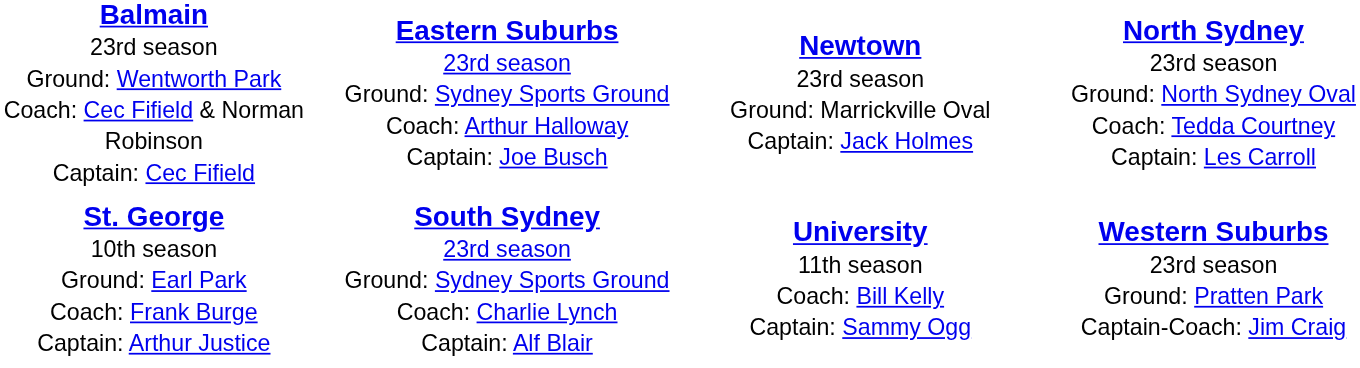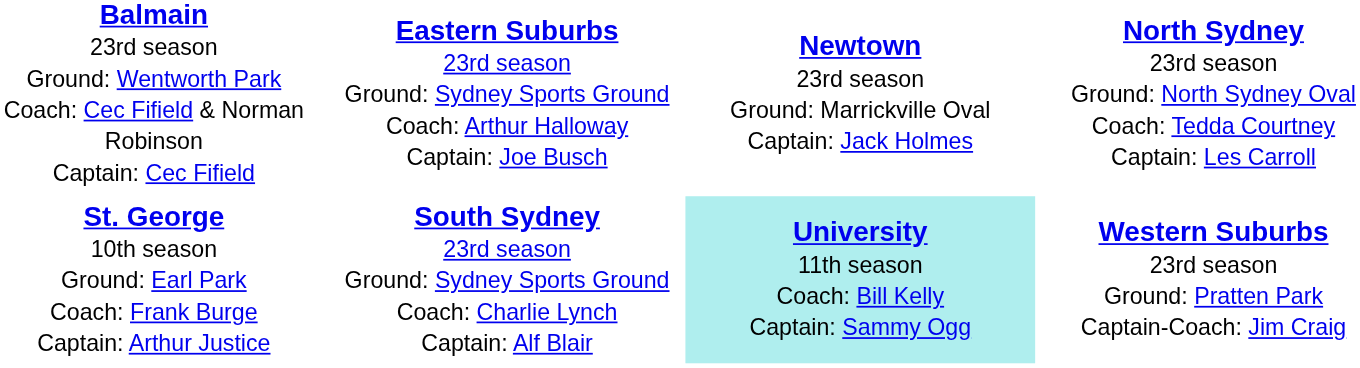(860, 279) no background -> (860, 279) paleturquoise background
